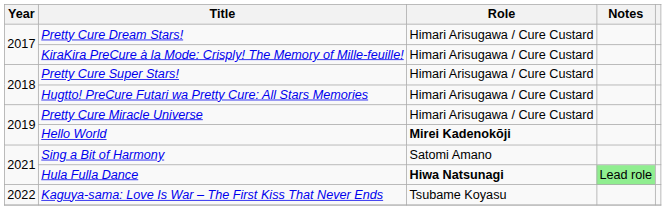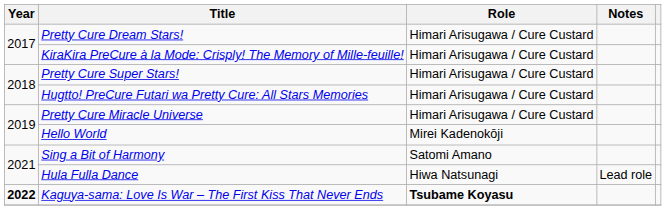(460, 134) bold -> (456, 134) normal
(457, 174) bold -> (454, 174) normal
(626, 174) lightgreen background -> (626, 174) no background
(21, 194) normal -> (21, 194) bold
(458, 194) normal -> (461, 194) bold
